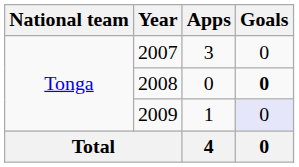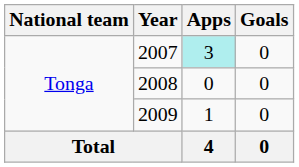(209, 51) no background -> (209, 51) paleturquoise background
(264, 83) bold -> (264, 83) normal
(264, 114) lavender background -> (264, 114) no background
